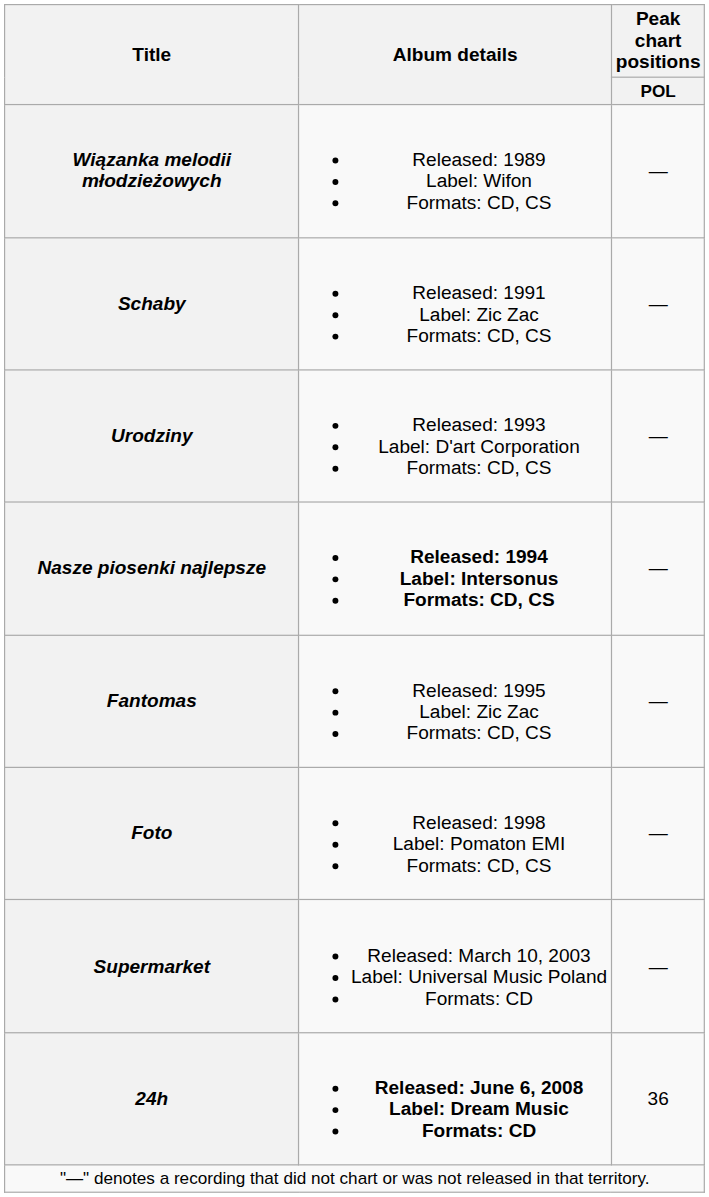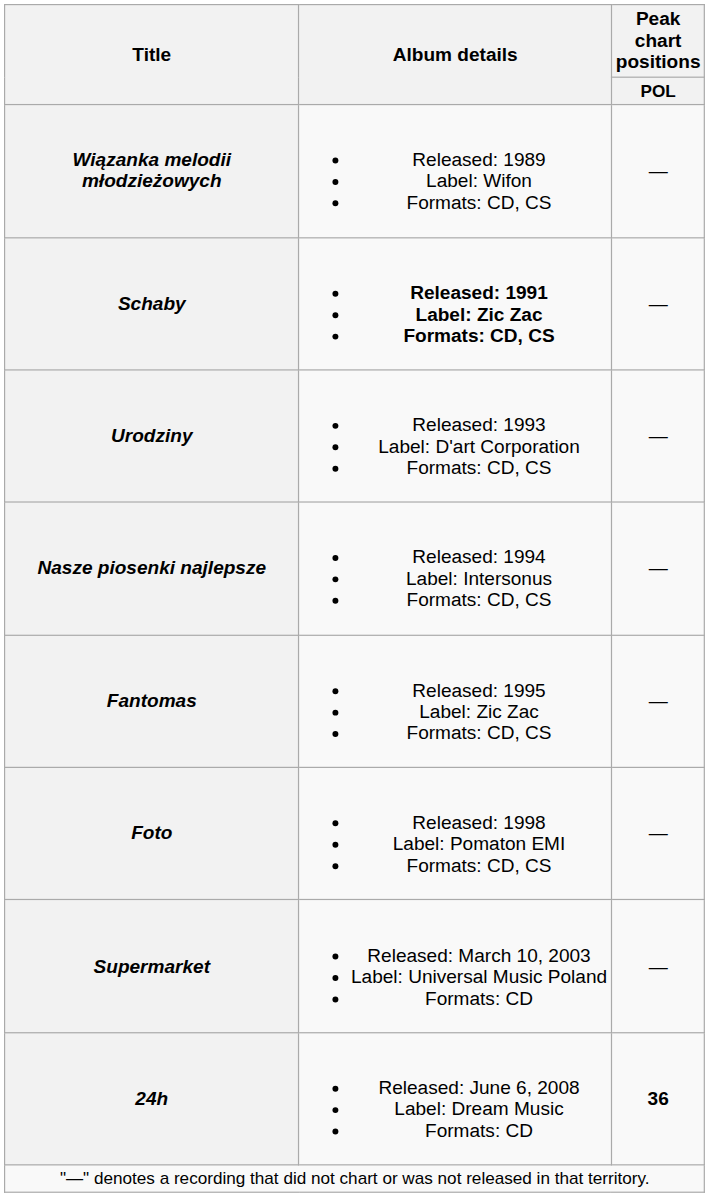(455, 314) normal -> (455, 314) bold
(455, 579) bold -> (455, 579) normal
(455, 1109) bold -> (455, 1109) normal
(658, 1098) normal -> (658, 1098) bold
